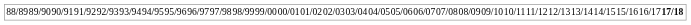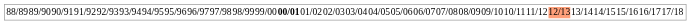(289, 12) normal -> (289, 12) bold
(559, 12) no background -> (559, 12) lightsalmon background
(672, 12) bold -> (672, 12) normal
